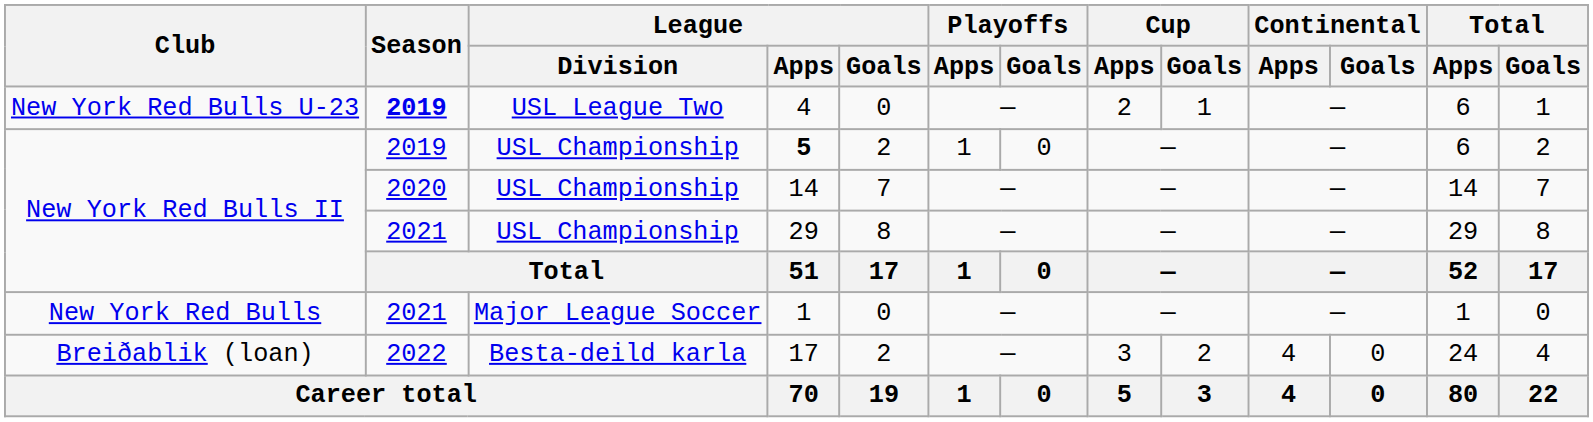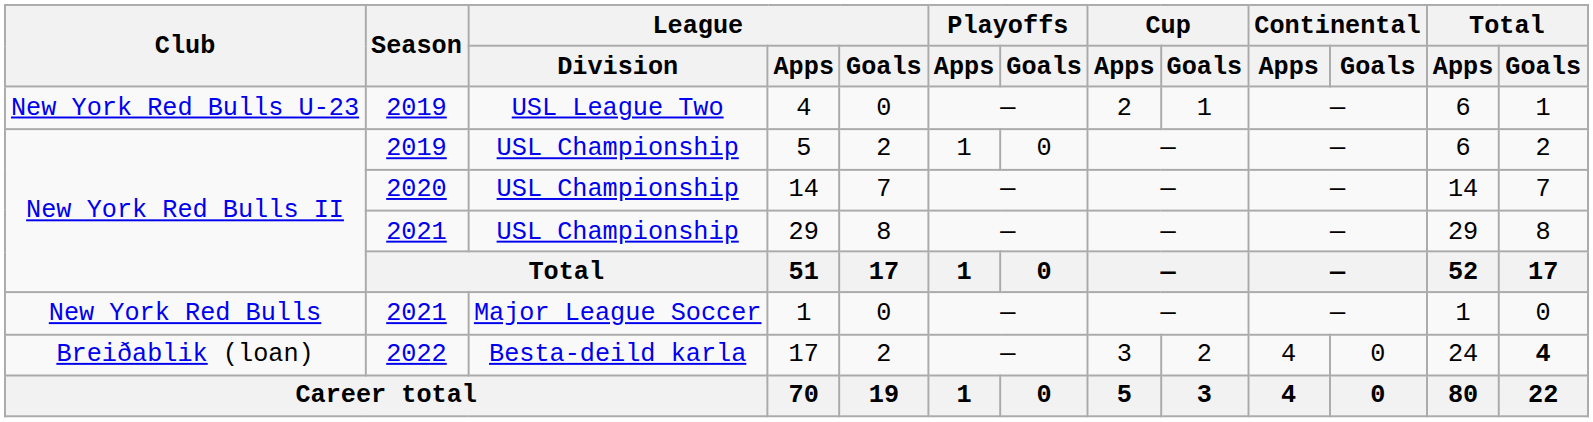(416, 108) bold -> (416, 108) normal
(804, 149) bold -> (804, 149) normal
(1543, 354) normal -> (1543, 354) bold
